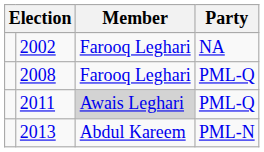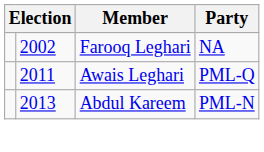- row: (38, 75)
(132, 103) lightgrey background -> (132, 75) no background
